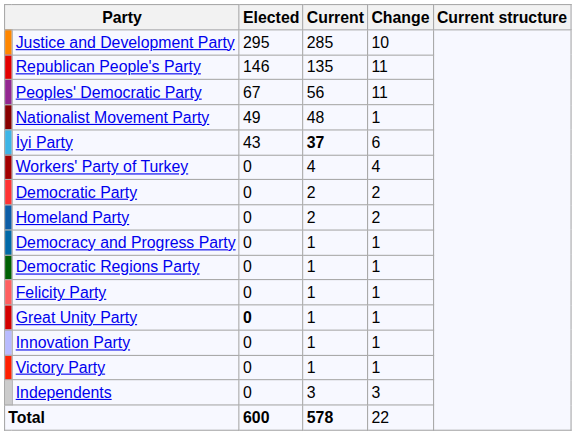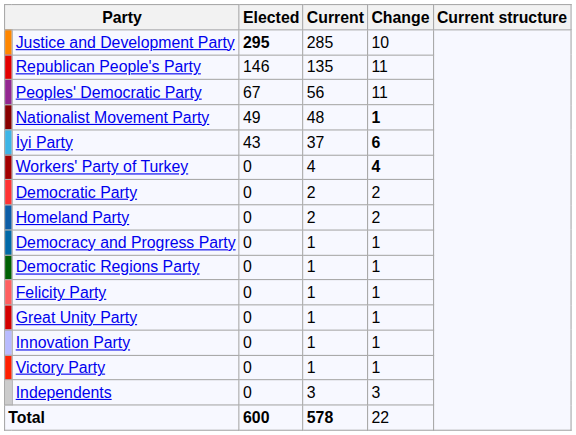(256, 42) normal -> (256, 42) bold
(376, 118) normal -> (376, 118) bold
(316, 143) bold -> (316, 143) normal
(376, 143) normal -> (376, 143) bold
(376, 168) normal -> (376, 168) bold
(247, 318) bold -> (247, 318) normal
